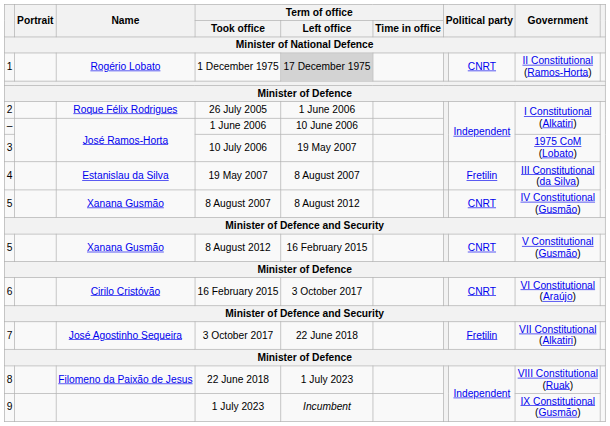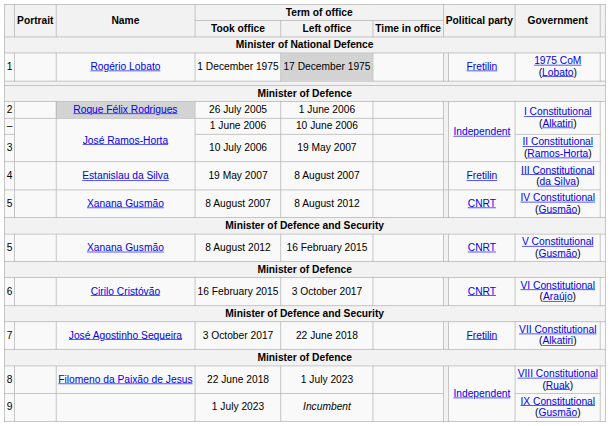(482, 67) CNRT -> (482, 67) Fretilin
(558, 67) II Constitutional (Ramos-Horta) -> (558, 67) 1975 CoM (Lobato)
(125, 110) no background -> (125, 110) lightgrey background
(558, 148) 1975 CoM (Lobato) -> (558, 148) II Constitutional (Ramos-Horta)
